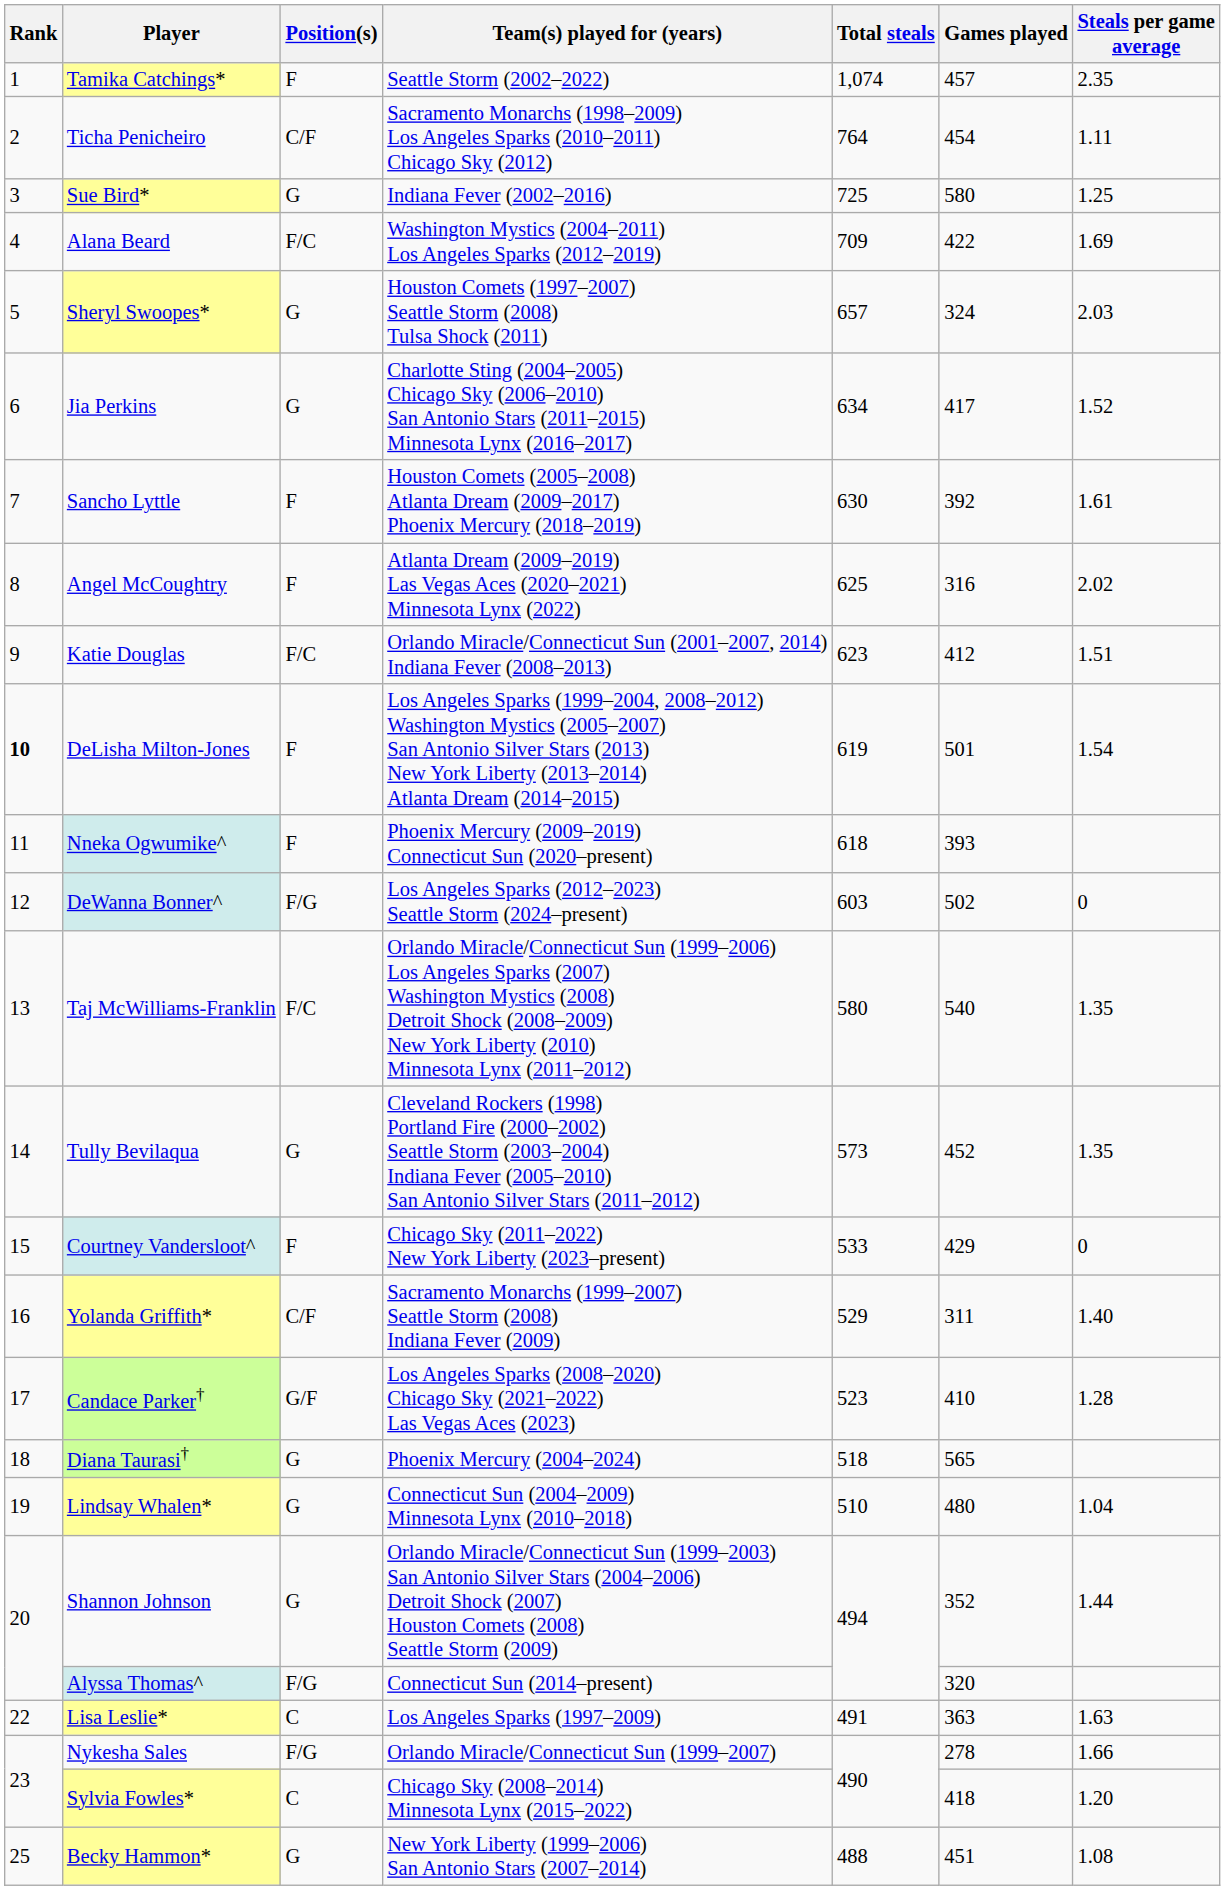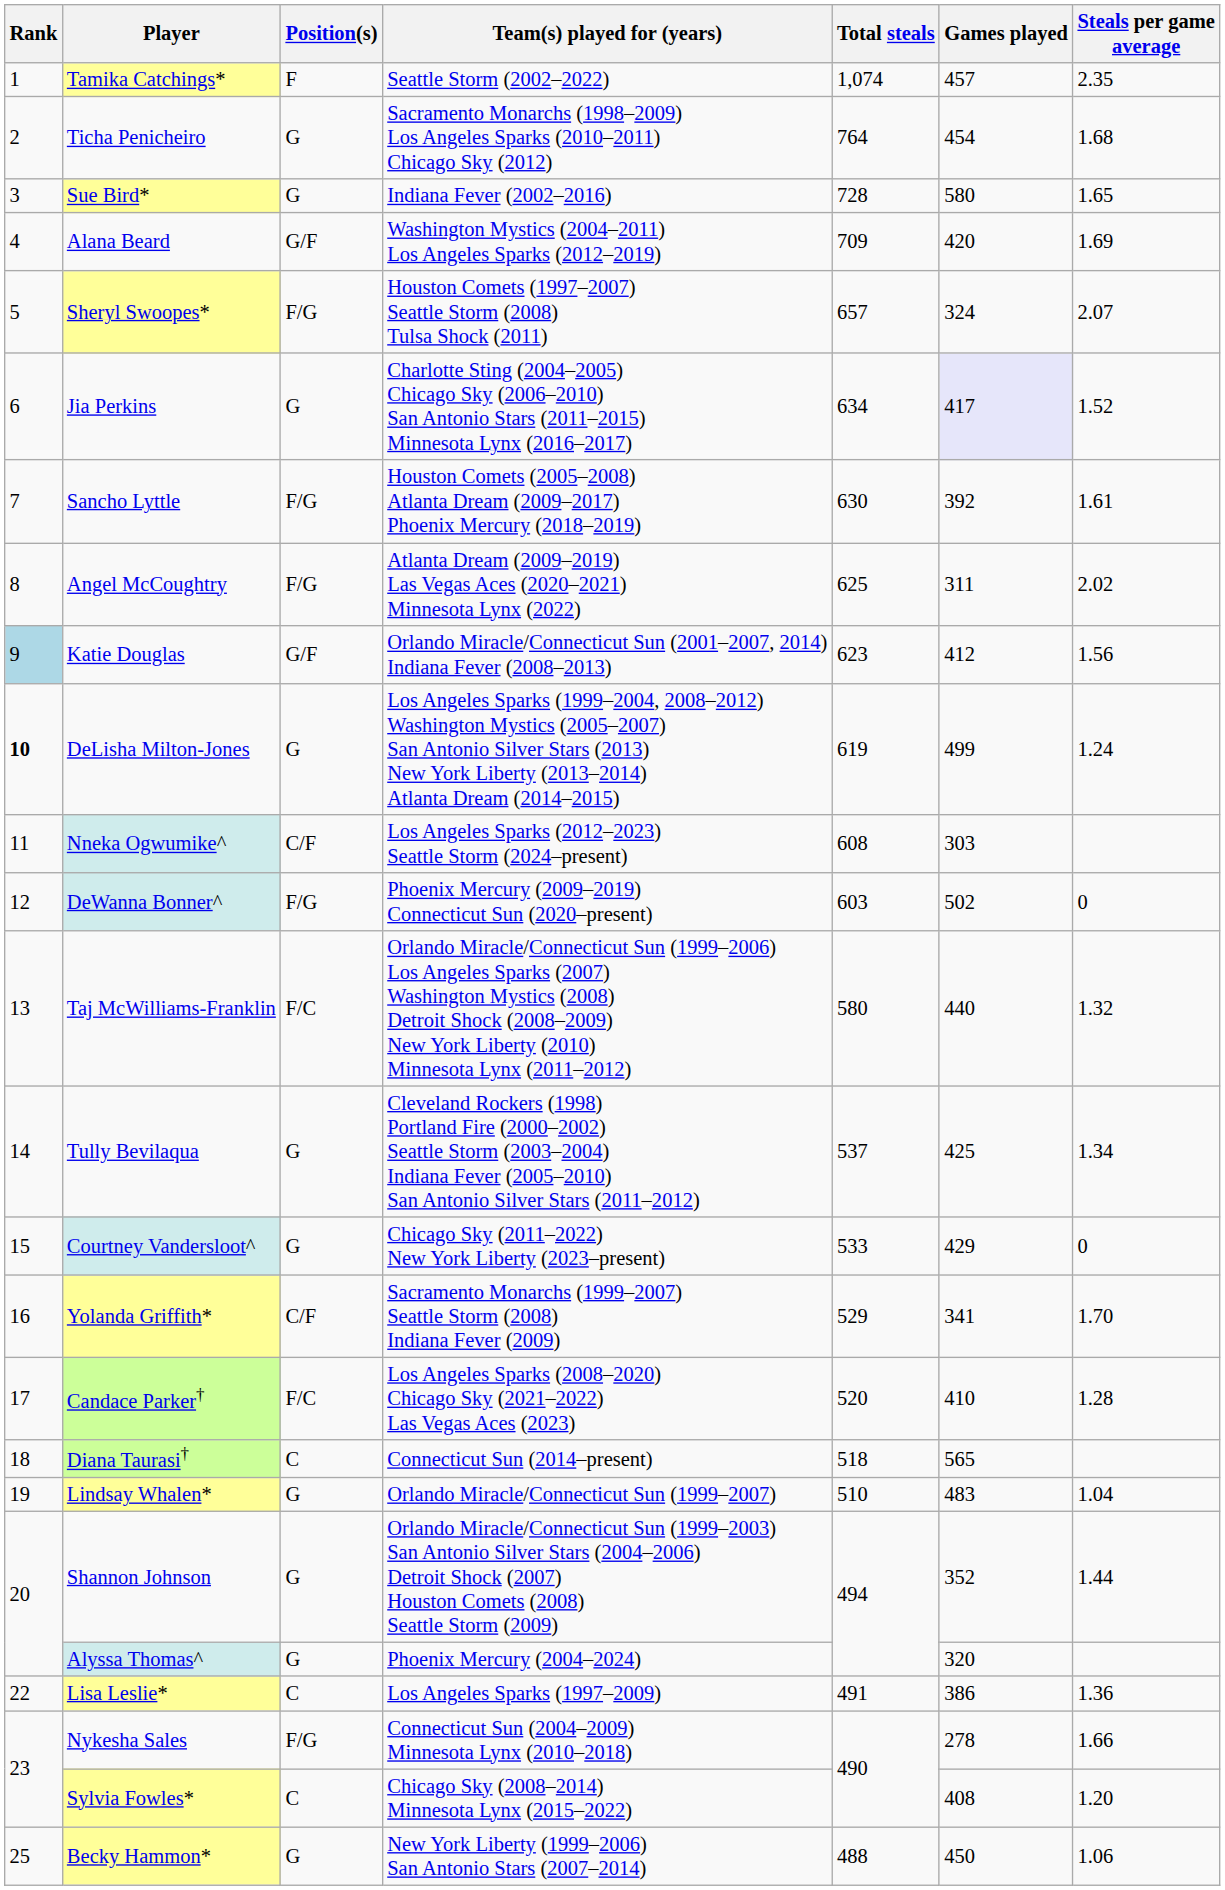(301, 137) C/F -> (293, 137) G
(1095, 137) 1.11 -> (1095, 137) 1.68
(852, 196) 725 -> (852, 196) 728
(1095, 196) 1.25 -> (1095, 196) 1.65
(301, 241) F/C -> (301, 241) G/F
(960, 241) 422 -> (960, 241) 420
(293, 312) G -> (301, 312) F/G
(1095, 312) 2.03 -> (1095, 312) 2.07
(960, 406) no background -> (960, 406) lavender background
(291, 501) F -> (301, 501) F/G
(291, 583) F -> (301, 583) F/G
(960, 583) 316 -> (959, 583) 311
(15, 654) no background -> (15, 654) lightblue background
(301, 654) F/C -> (301, 654) G/F
(1095, 654) 1.51 -> (1095, 654) 1.56
(291, 748) F -> (293, 748) G
(960, 748) 501 -> (960, 748) 499
(1095, 748) 1.54 -> (1095, 748) 1.24
(291, 843) F -> (301, 843) C/F
(520, 843) Phoenix Mercury (2009–2019) Connecticut Sun (2020–present) -> (524, 843) Los Angeles Sparks (2012–2023) Seattle Storm (2024–present)
(852, 843) 618 -> (852, 843) 608
(960, 843) 393 -> (960, 843) 303
(524, 901) Los Angeles Sparks (2012–2023) Seattle Storm (2024–present) -> (520, 901) Phoenix Mercury (2009–2019) Connecticut Sun (2020–present)
(960, 1008) 540 -> (960, 1008) 440
(1095, 1008) 1.35 -> (1095, 1008) 1.32
(852, 1151) 573 -> (852, 1151) 537
(960, 1151) 452 -> (960, 1151) 425
(1095, 1151) 1.35 -> (1095, 1151) 1.34
(291, 1245) F -> (293, 1245) G
(959, 1316) 311 -> (960, 1316) 341
(1095, 1316) 1.40 -> (1095, 1316) 1.70
(301, 1398) G/F -> (301, 1398) F/C
(852, 1398) 523 -> (852, 1398) 520
(293, 1458) G -> (292, 1458) C
(514, 1458) Phoenix Mercury (2004–2024) -> (520, 1458) Connecticut Sun (2014–present)
(511, 1506) Connecticut Sun (2004–2009) Minnesota Lynx (2010–2018) -> (582, 1494) Orlando Miracle/Connecticut Sun (1999–2007)
(960, 1506) 480 -> (960, 1494) 483
(301, 1683) F/G -> (293, 1659) G
(520, 1683) Connecticut Sun (2014–present) -> (514, 1659) Phoenix Mercury (2004–2024)
(960, 1717) 363 -> (960, 1693) 386
(1095, 1717) 1.63 -> (1095, 1693) 1.36
(582, 1751) Orlando Miracle/Connecticut Sun (1999–2007) -> (511, 1739) Connecticut Sun (2004–2009) Minnesota Lynx (2010–2018)
(960, 1797) 418 -> (960, 1797) 408
(960, 1855) 451 -> (960, 1855) 450
(1095, 1855) 1.08 -> (1095, 1855) 1.06
